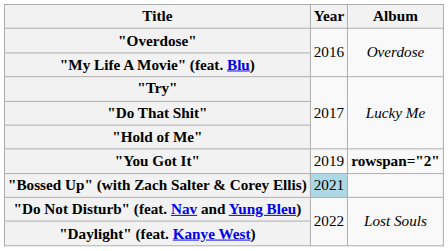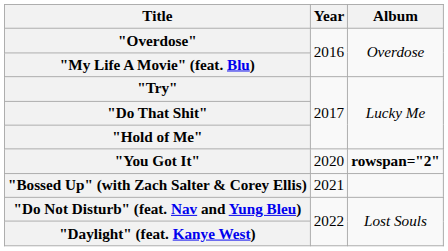(329, 161) 2019 -> (329, 161) 2020
(329, 185) lightblue background -> (329, 185) no background
